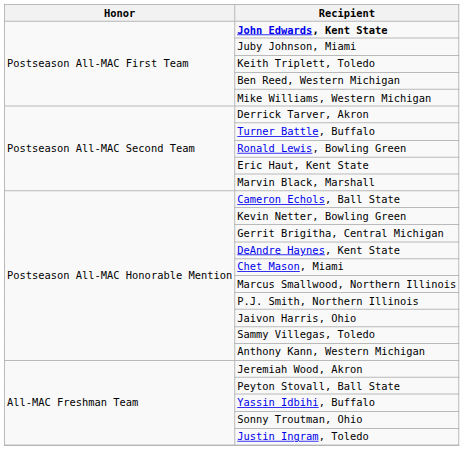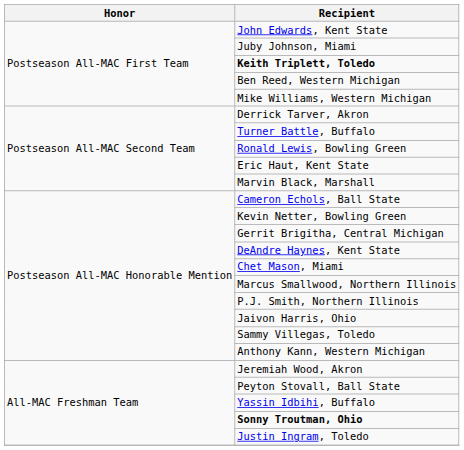(312, 30) bold -> (312, 30) normal
(306, 64) normal -> (306, 64) bold
(300, 420) normal -> (300, 420) bold
